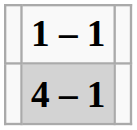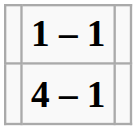(68, 93) lightgrey background -> (68, 93) no background
